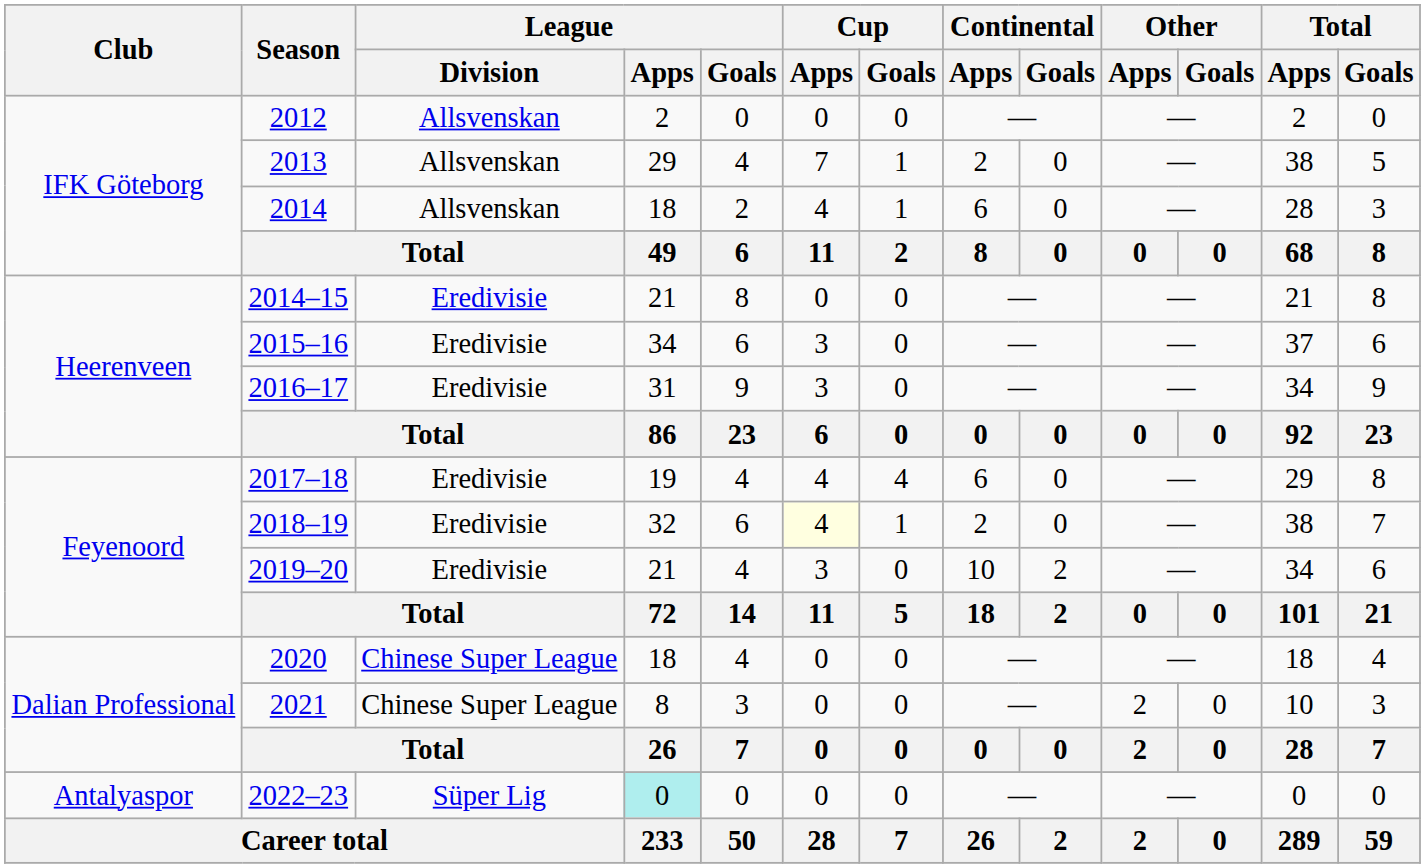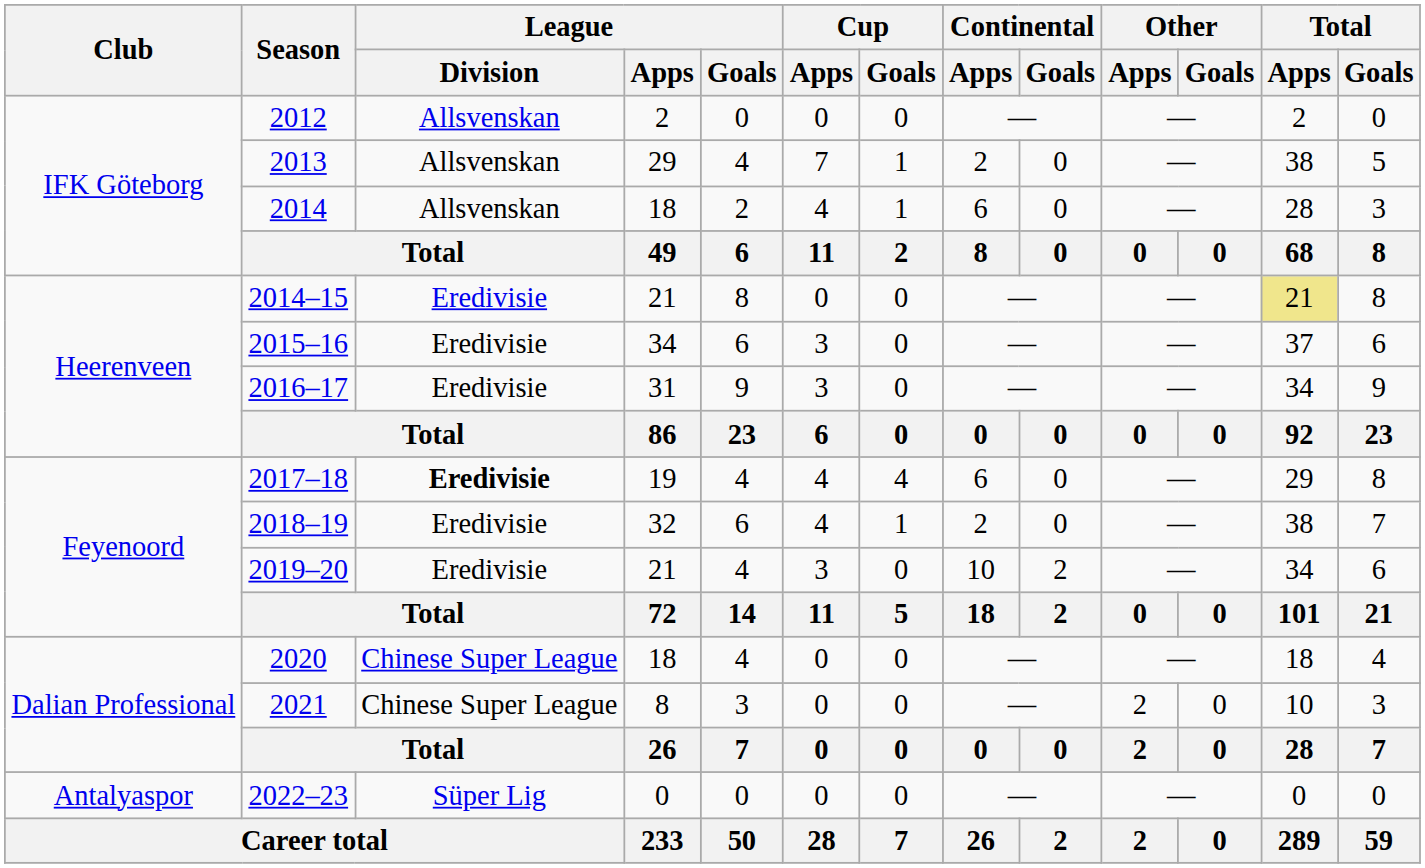(1299, 298) no background -> (1299, 298) khaki background
(489, 478) normal -> (489, 478) bold
(821, 523) lightyellow background -> (821, 523) no background
(662, 794) paleturquoise background -> (662, 794) no background
